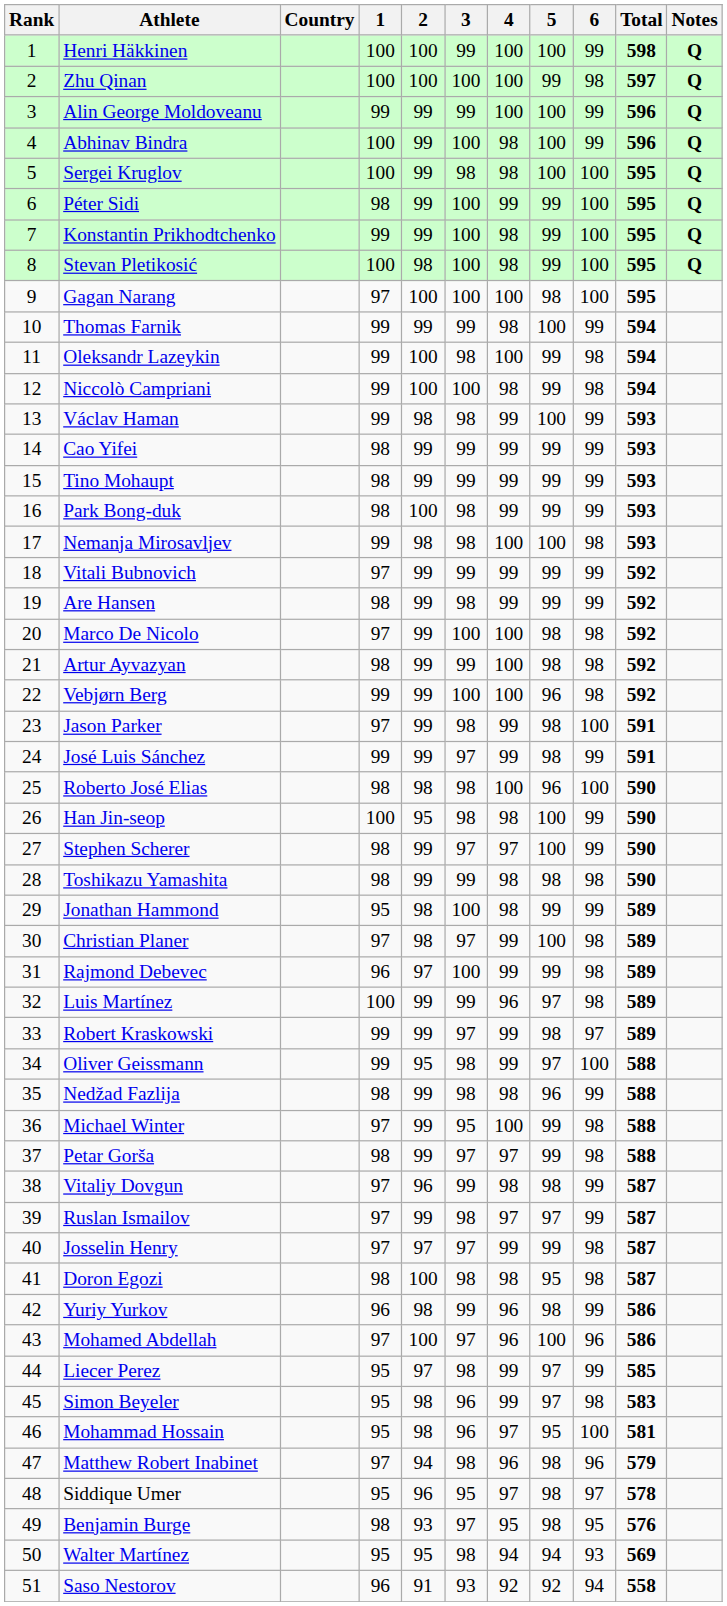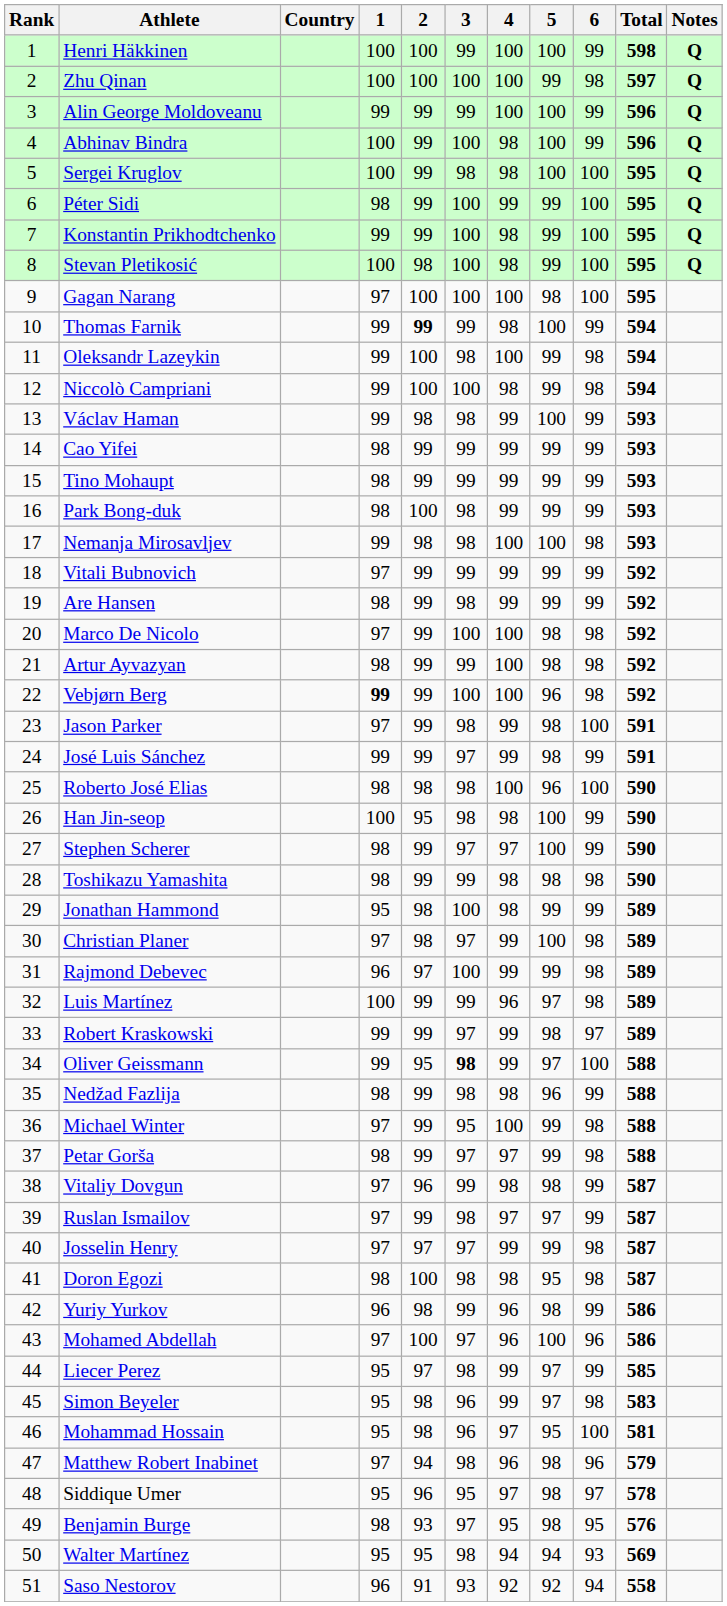(423, 326) normal -> (423, 326) bold
(380, 695) normal -> (380, 695) bold
(466, 1063) normal -> (466, 1063) bold
